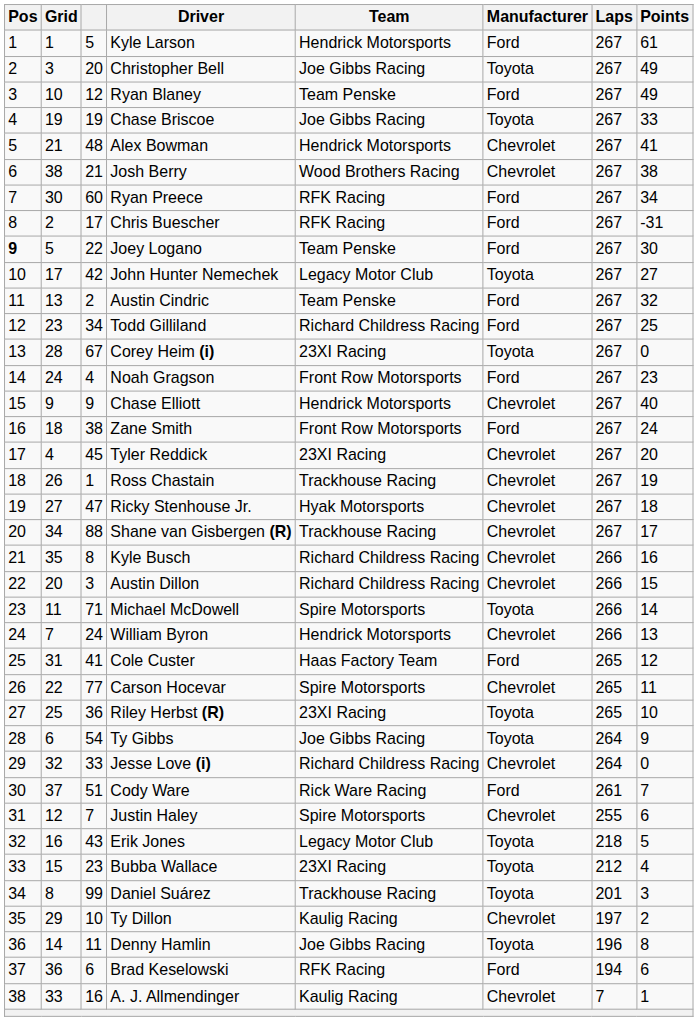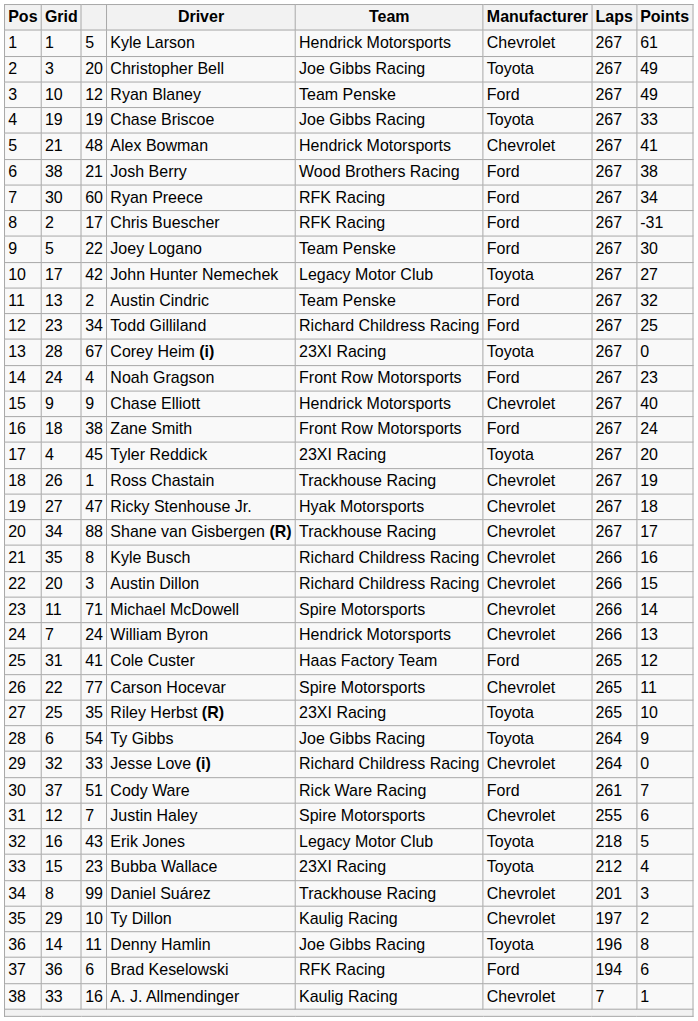(503, 42) Ford -> (521, 42) Chevrolet
(521, 171) Chevrolet -> (503, 171) Ford
(13, 248) bold -> (13, 248) normal
(521, 454) Chevrolet -> (510, 454) Toyota
(510, 609) Toyota -> (521, 609) Chevrolet
(94, 712) 36 -> (94, 712) 35
(510, 892) Toyota -> (521, 892) Chevrolet
